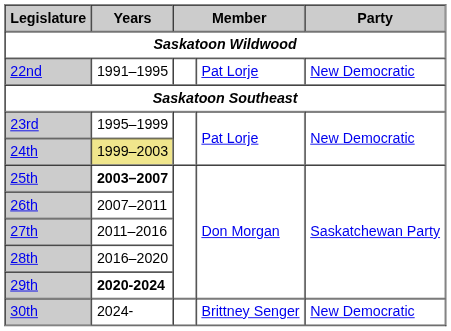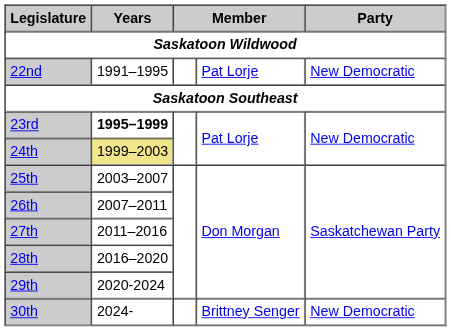(133, 125) normal -> (133, 125) bold
(133, 178) bold -> (133, 178) normal
(131, 285) bold -> (131, 285) normal
